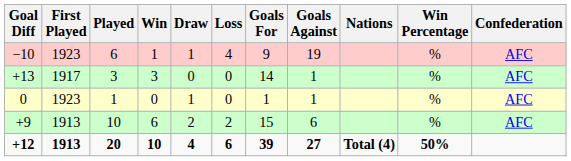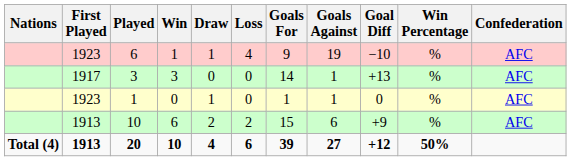columns swapped: (369, 23) <-> (23, 23)
